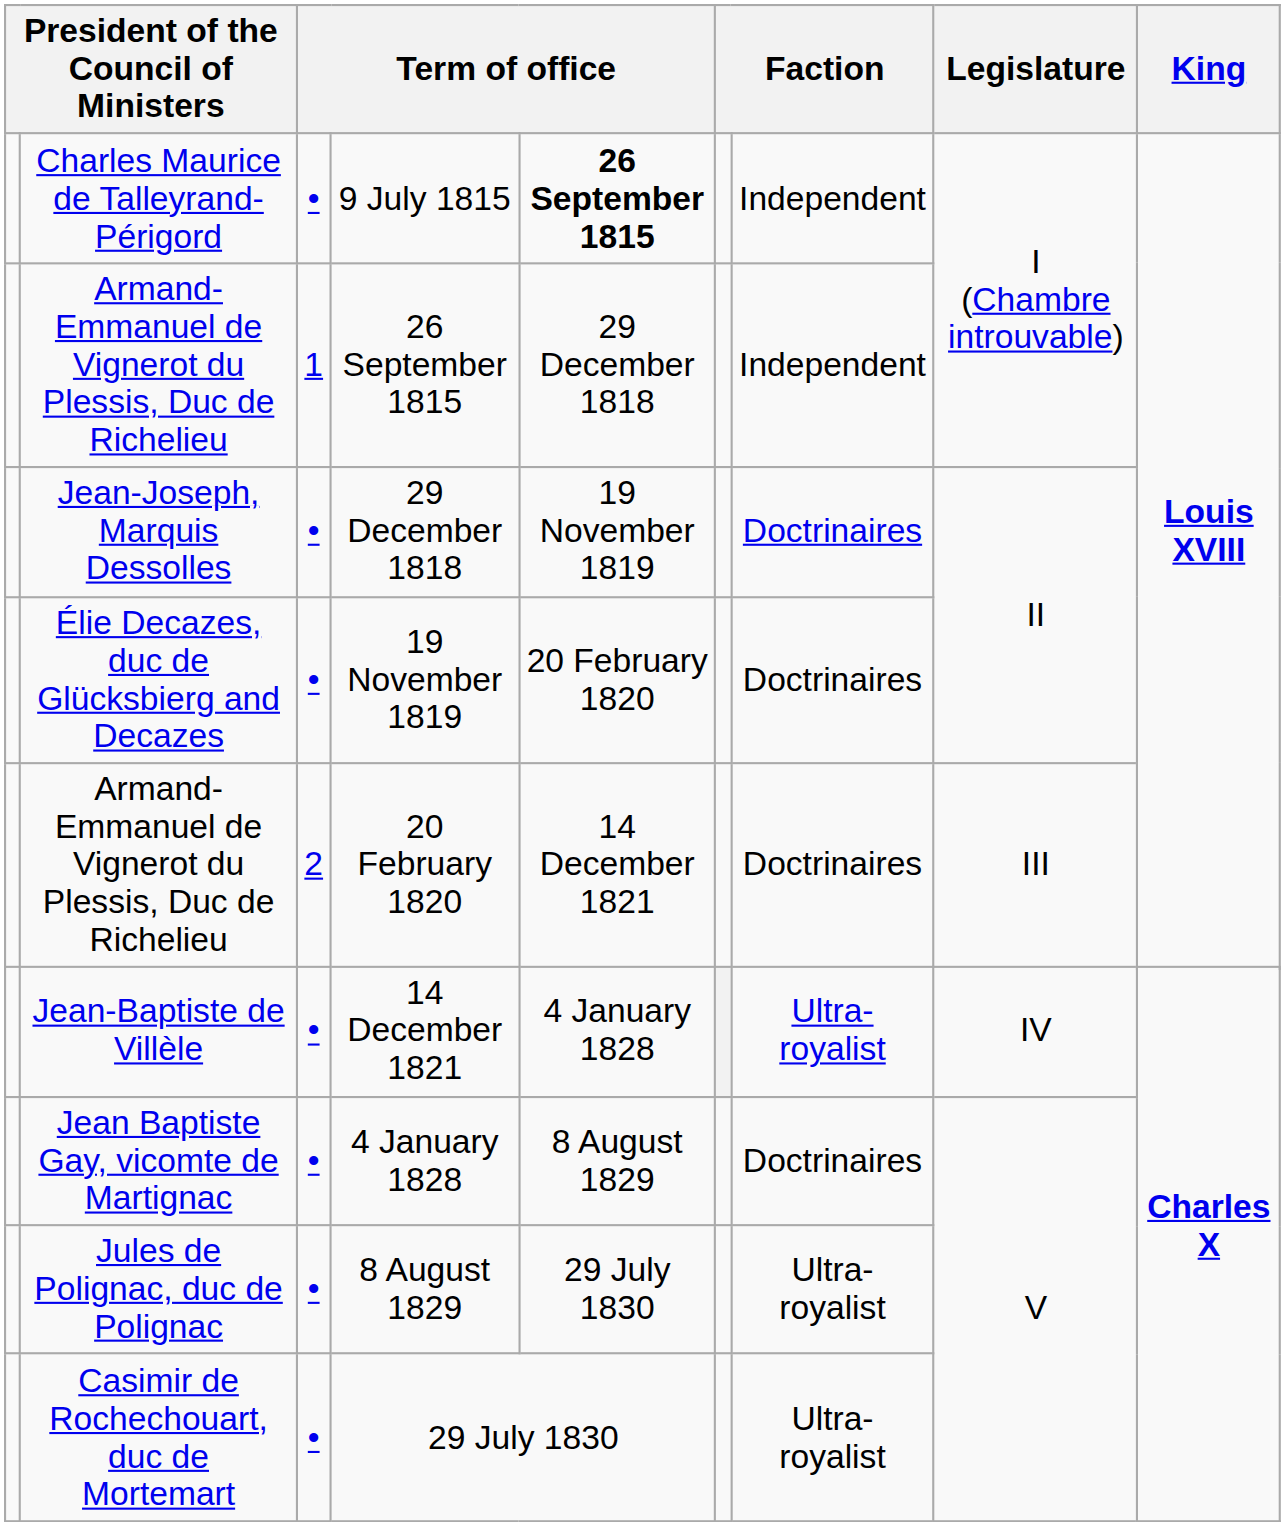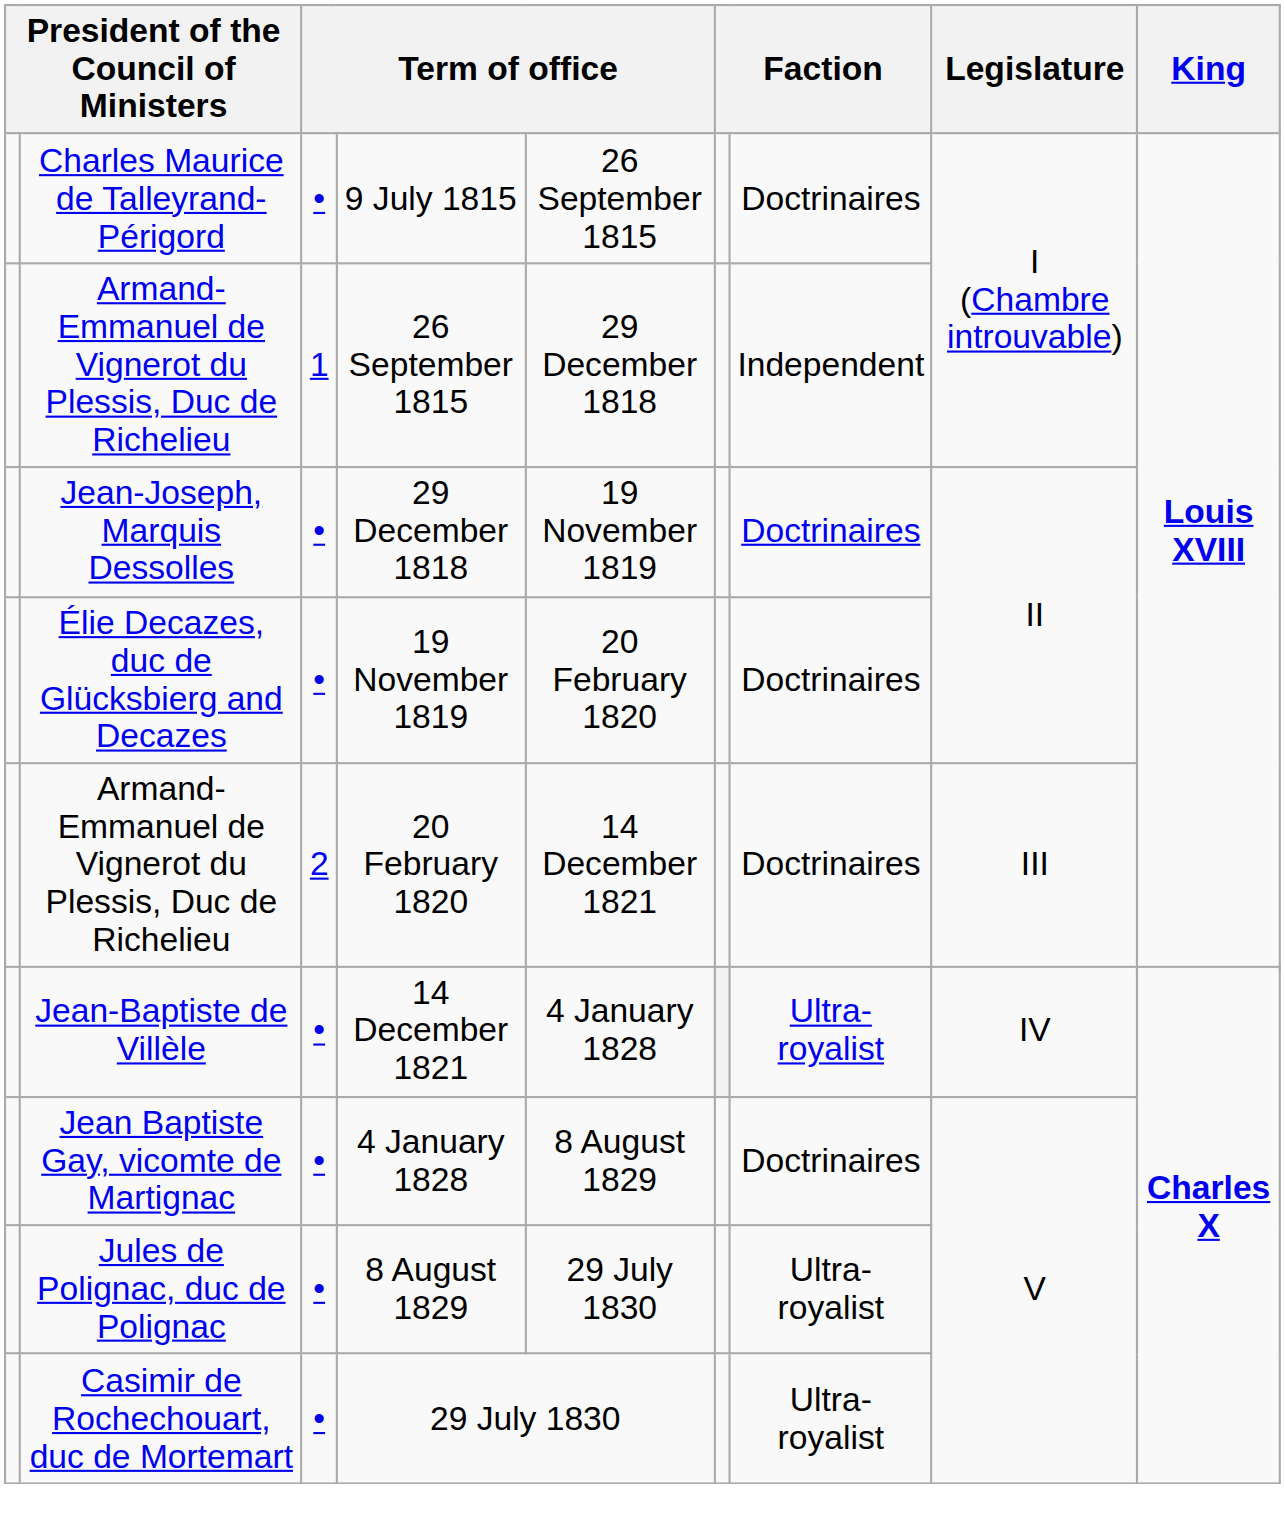(617, 197) bold -> (620, 197) normal
(832, 197) Independent -> (831, 197) Doctrinaires
